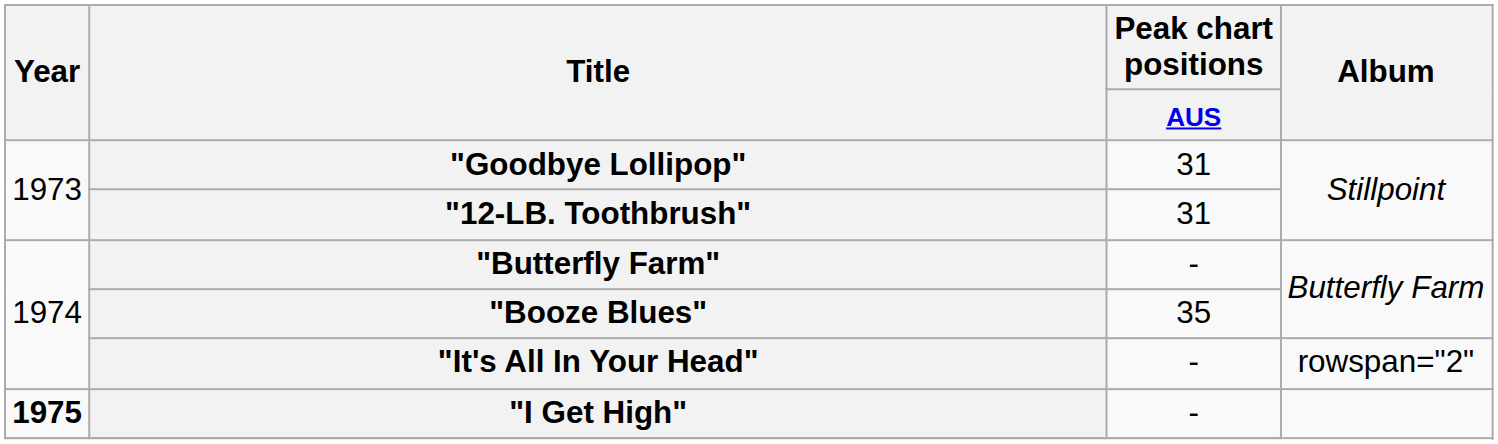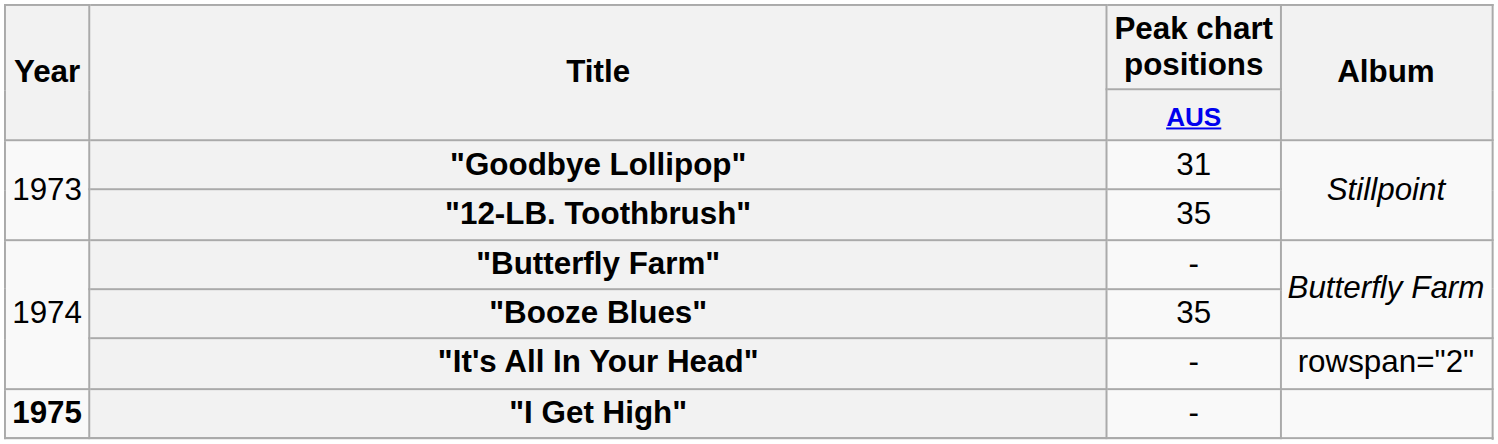(1194, 213) 31 -> (1194, 213) 35
